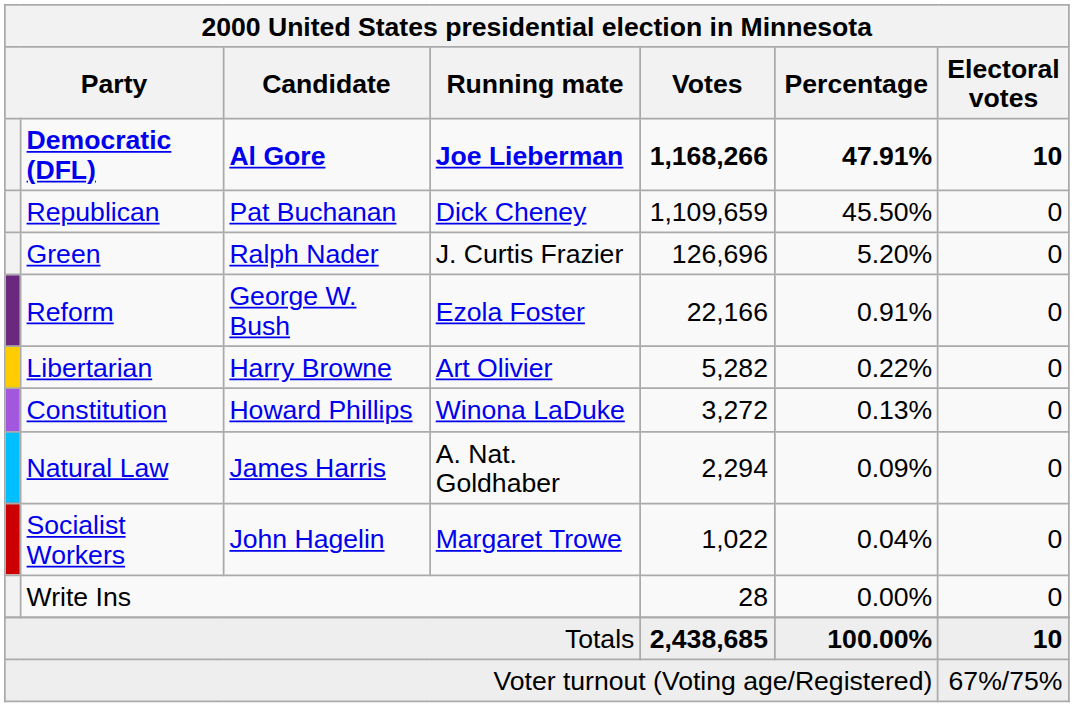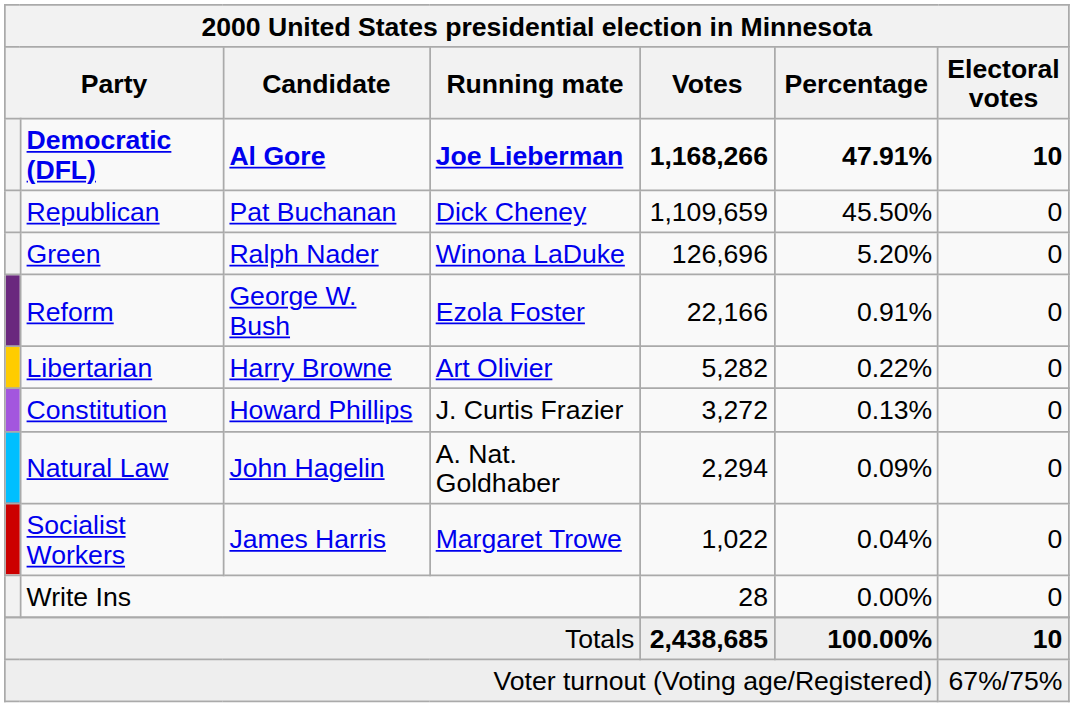(529, 254) J. Curtis Frazier -> (530, 254) Winona LaDuke
(530, 410) Winona LaDuke -> (529, 410) J. Curtis Frazier
(308, 467) James Harris -> (307, 467) John Hagelin
(307, 539) John Hagelin -> (308, 539) James Harris
